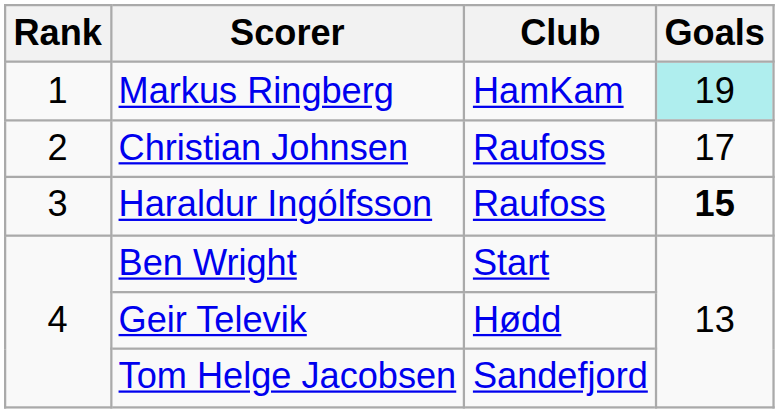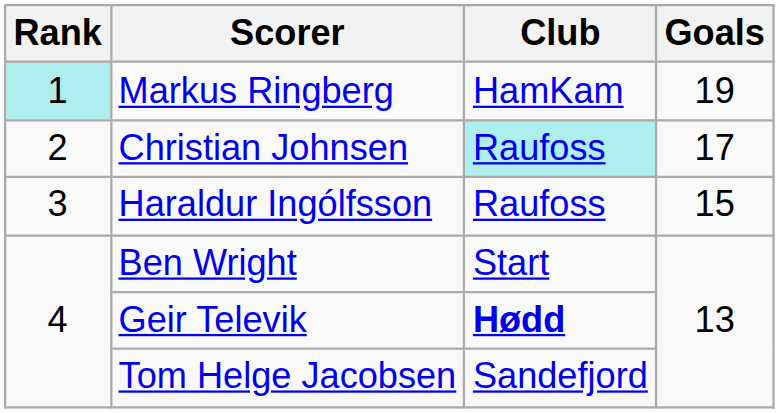(58, 90) no background -> (58, 90) paleturquoise background
(715, 90) paleturquoise background -> (715, 90) no background
(539, 147) no background -> (539, 147) paleturquoise background
(715, 205) bold -> (715, 205) normal
(517, 319) normal -> (519, 319) bold
